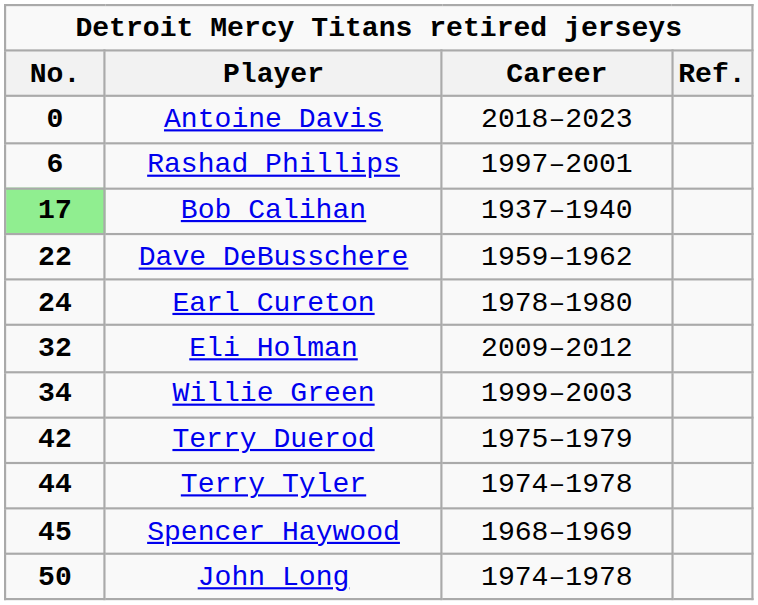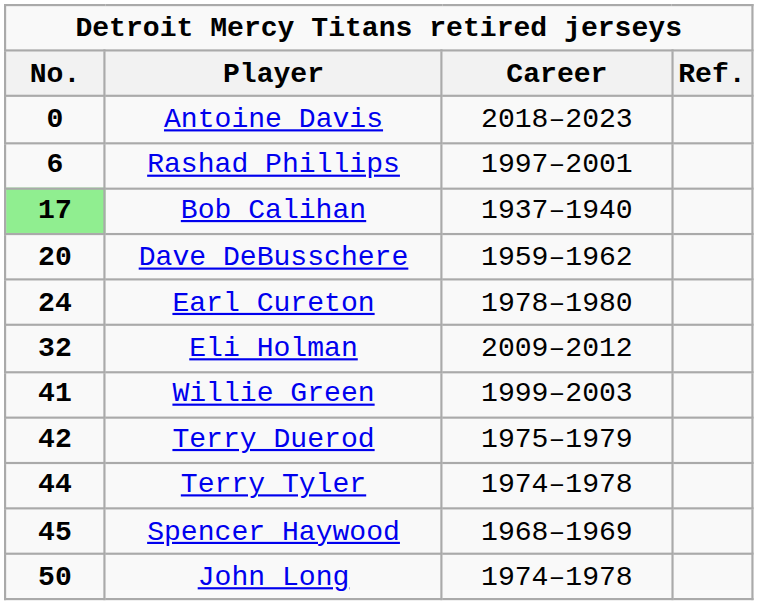(55, 257) 22 -> (55, 257) 20
(55, 394) 34 -> (55, 394) 41
